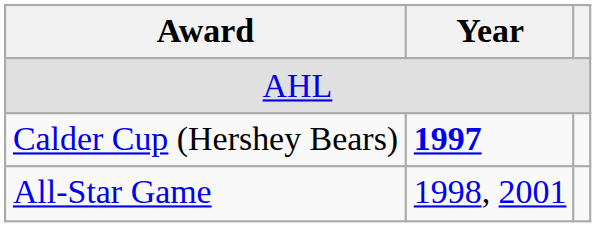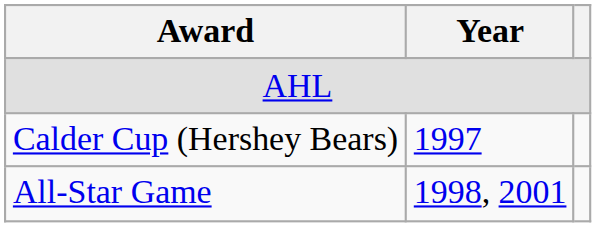(448, 138) bold -> (448, 138) normal
